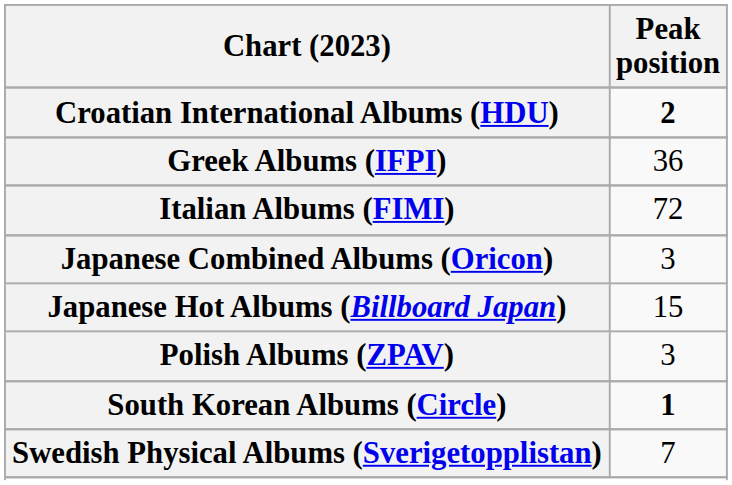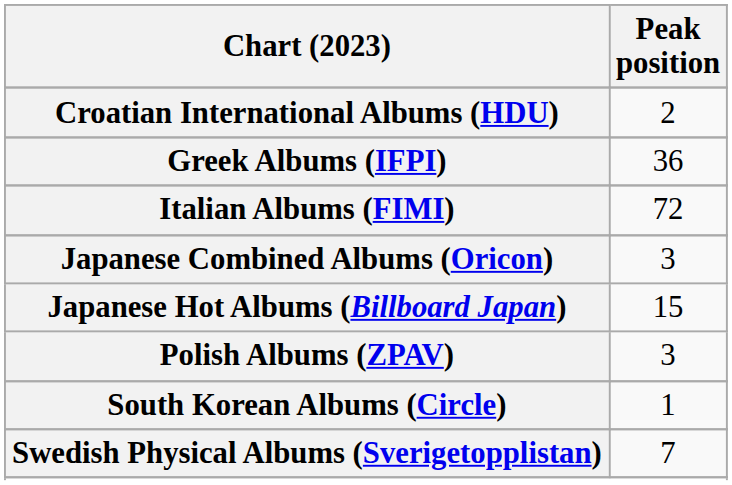(668, 112) bold -> (668, 112) normal
(668, 404) bold -> (668, 404) normal
